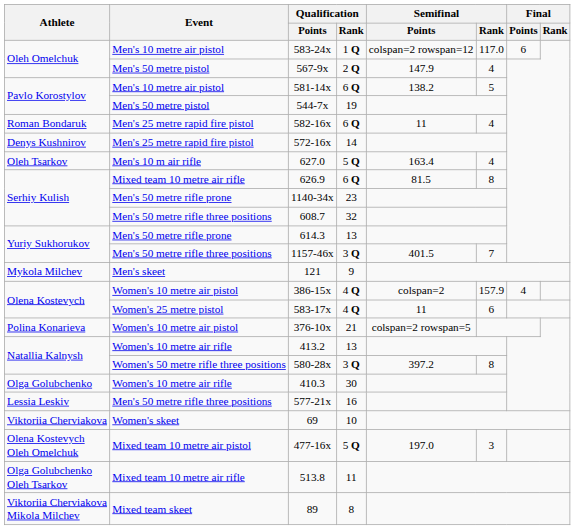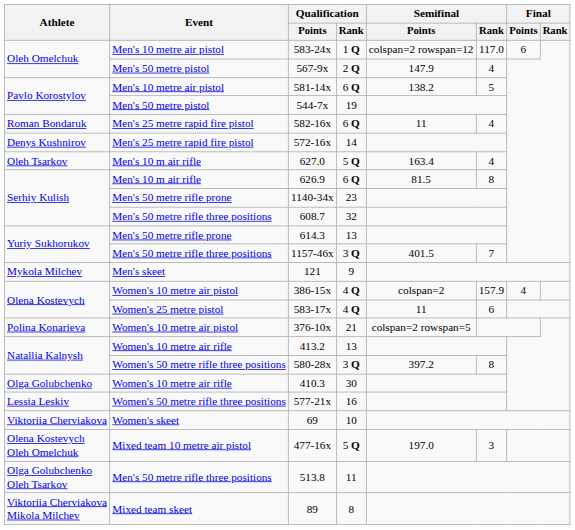(179, 179) Mixed team 10 metre air rifle -> (157, 179) Men's 10 m air rifle
(192, 402) Men's 50 metre rifle three positions -> (199, 402) Women's 50 metre rifle three positions
(179, 477) Mixed team 10 metre air rifle -> (192, 477) Men's 50 metre rifle three positions
